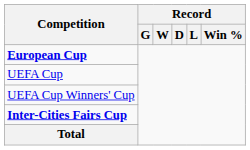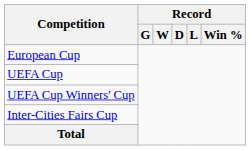(47, 54) bold -> (44, 54) normal
(67, 114) bold -> (62, 114) normal
